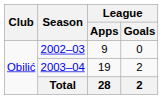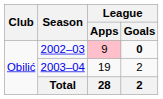(104, 49) no background -> (104, 49) pink background
(140, 49) normal -> (140, 49) bold
